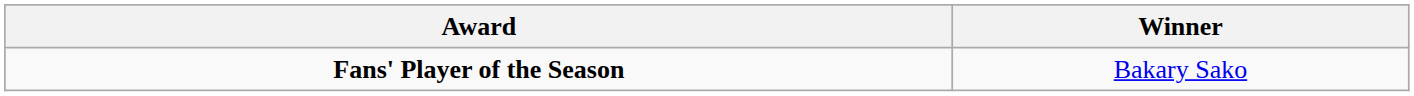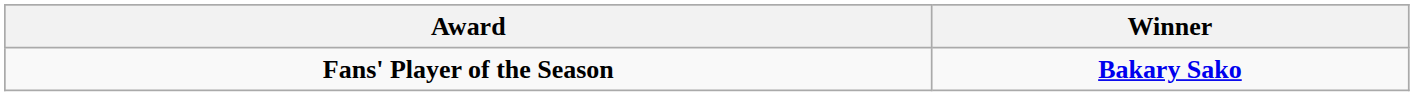(1180, 68) normal -> (1170, 68) bold
